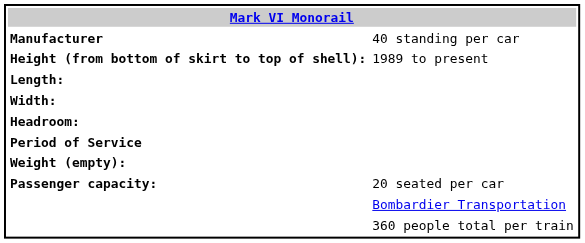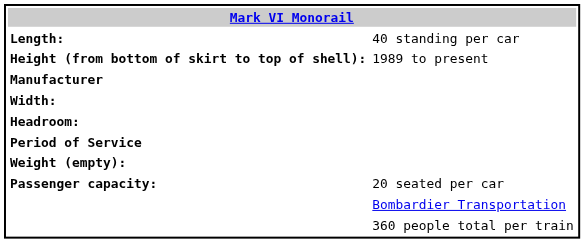(56, 38) Manufacturer -> (37, 38) Length:
(37, 80) Length: -> (56, 80) Manufacturer
